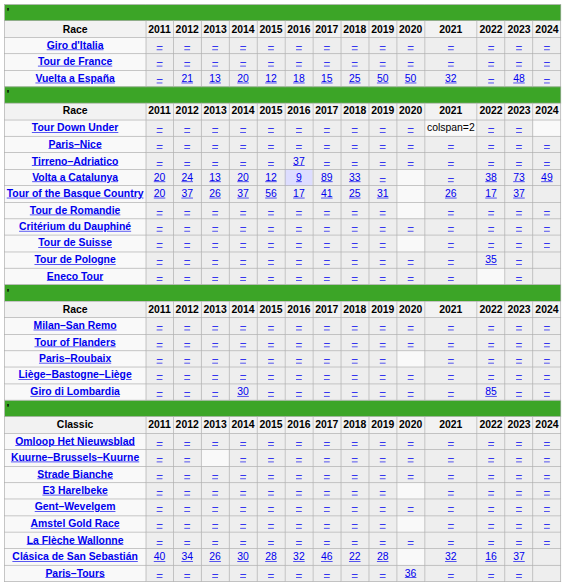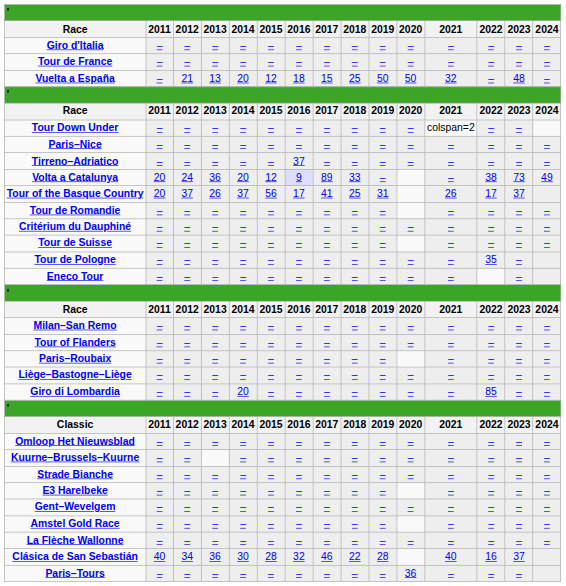(215, 177) 13 -> (215, 177) 36
(243, 392) 30 -> (243, 392) 20
(215, 557) 26 -> (215, 557) 36
(451, 557) 32 -> (451, 557) 40
